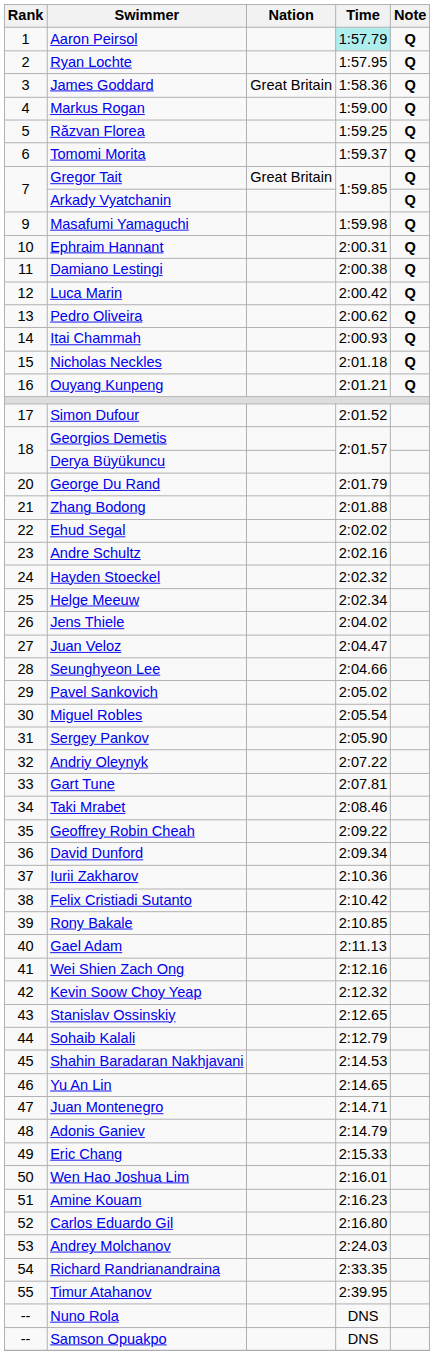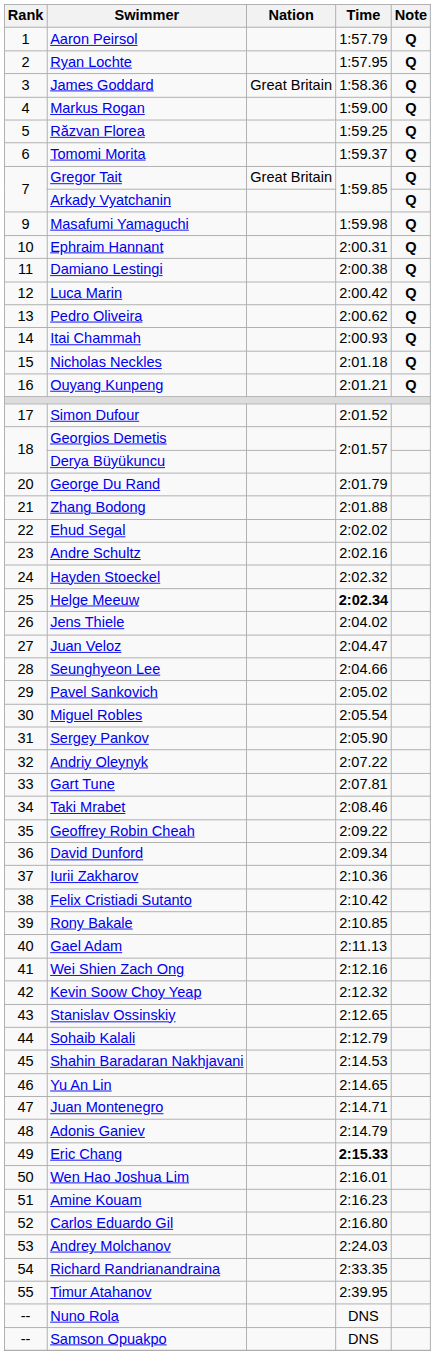(363, 39) paleturquoise background -> (363, 39) no background
(363, 600) normal -> (363, 600) bold
(363, 1154) normal -> (363, 1154) bold
